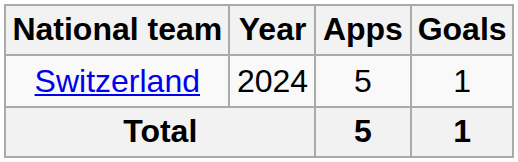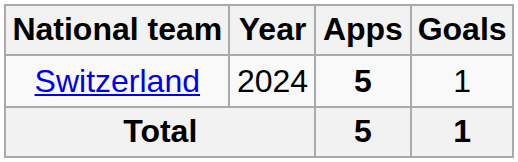(363, 80) normal -> (363, 80) bold
